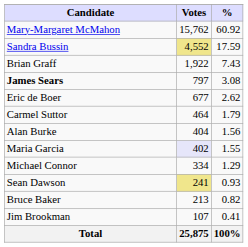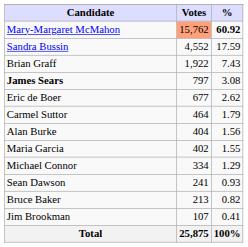(194, 30) no background -> (194, 30) lightsalmon background
(228, 30) normal -> (228, 30) bold
(197, 47) khaki background -> (197, 47) no background
(201, 149) lavender background -> (201, 149) no background
(201, 183) khaki background -> (201, 183) no background
